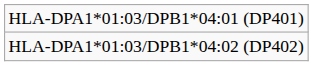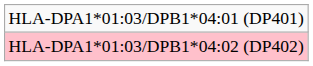(156, 46) no background -> (156, 46) pink background
